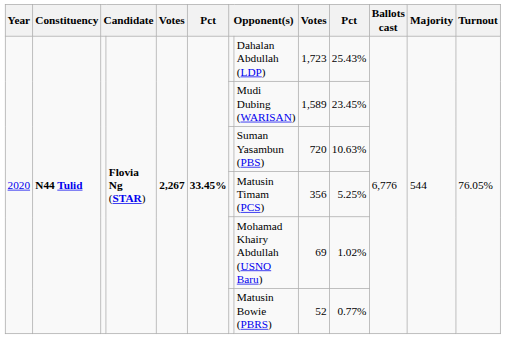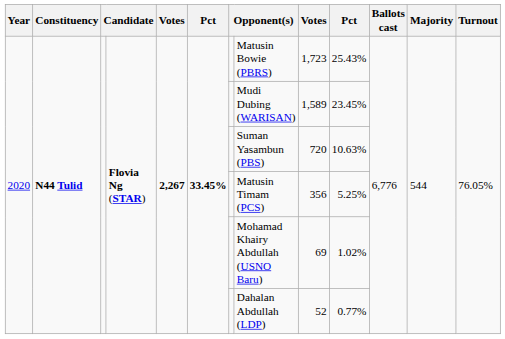(258, 58) Dahalan Abdullah (LDP) -> (255, 58) Matusin Bowie (PBRS)
(255, 311) Matusin Bowie (PBRS) -> (258, 311) Dahalan Abdullah (LDP)
